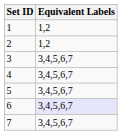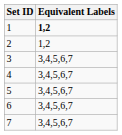(44, 28) normal -> (44, 28) bold
(55, 106) lavender background -> (55, 106) no background
